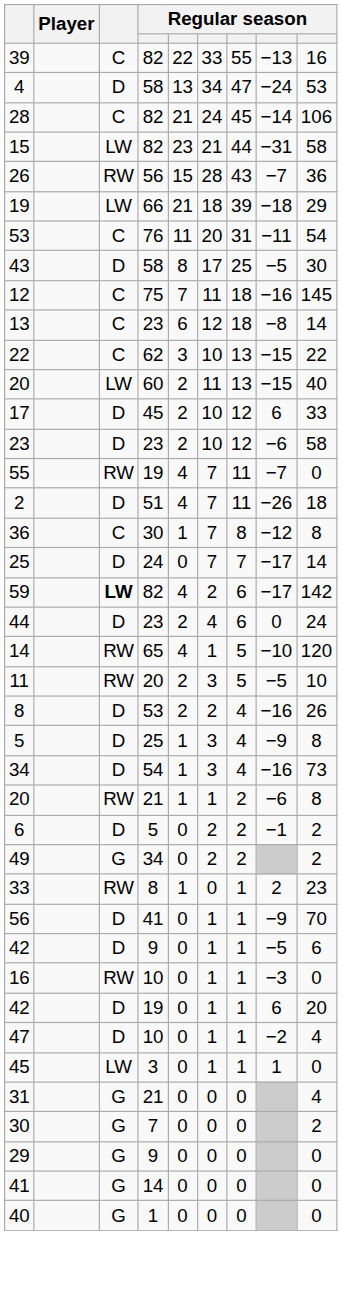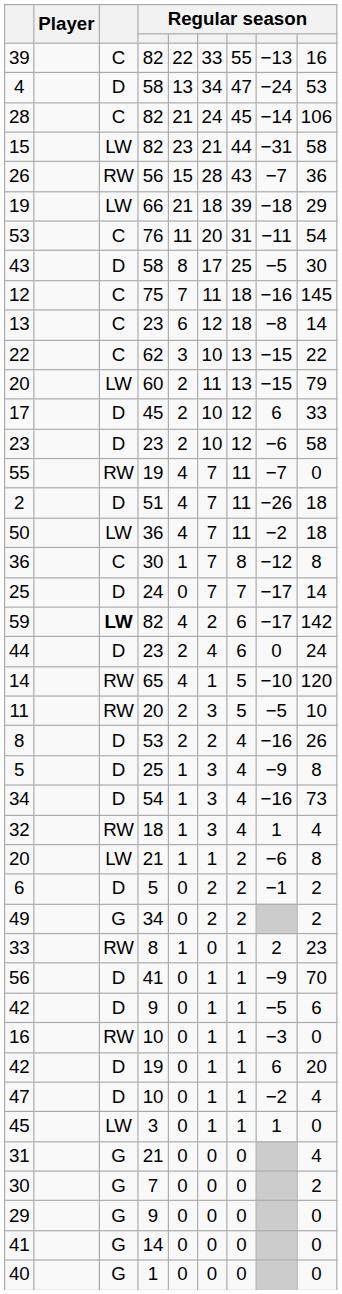(316, 384) 40 -> (316, 384) 79
+ row: (19, 532)
+ row: (19, 829)
(119, 799) RW -> (119, 859) LW
